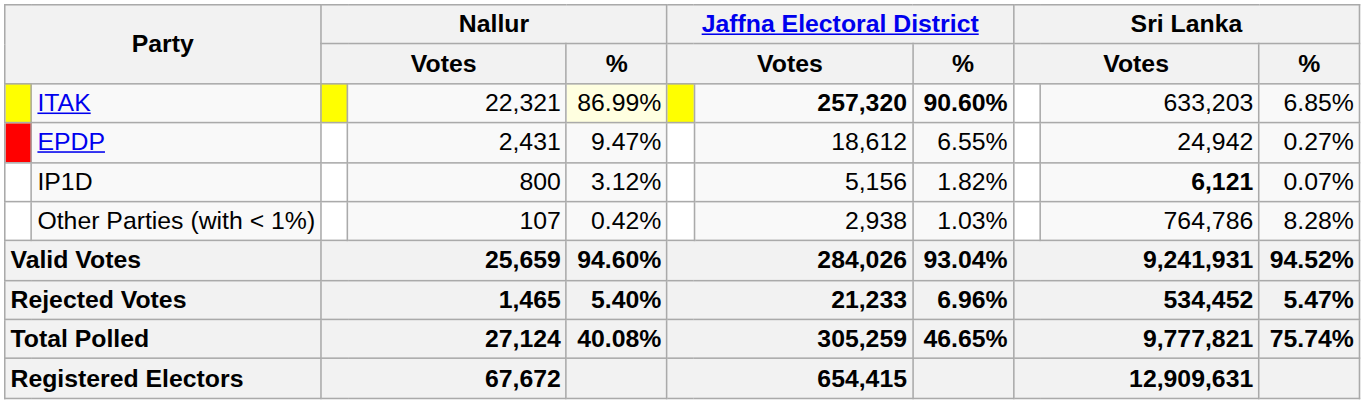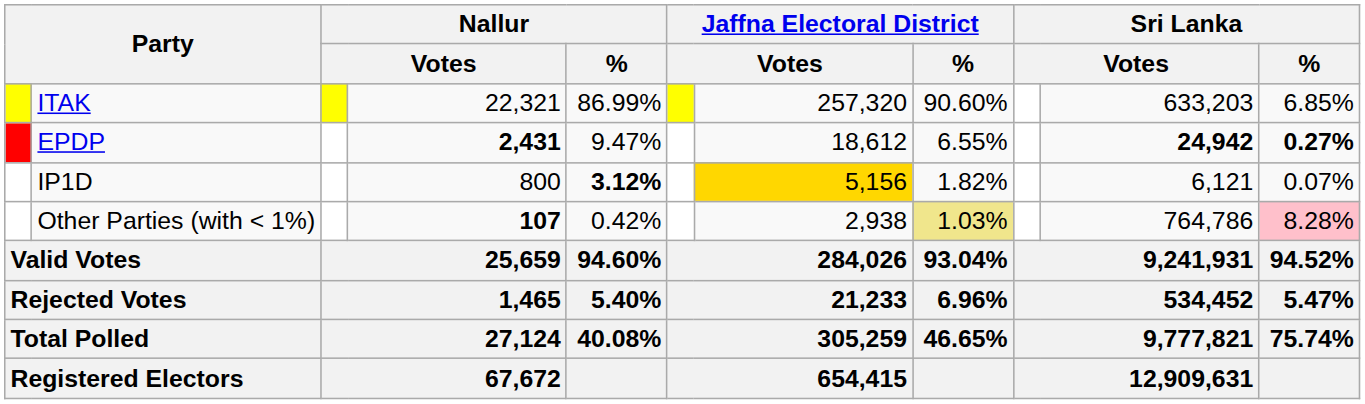(619, 102) lightyellow background -> (619, 102) no background
(862, 102) bold -> (862, 102) normal
(966, 102) bold -> (966, 102) normal
(530, 142) normal -> (530, 142) bold
(1215, 142) normal -> (1215, 142) bold
(1319, 142) normal -> (1319, 142) bold
(626, 181) normal -> (626, 181) bold
(876, 181) no background -> (876, 181) gold background
(1222, 181) bold -> (1222, 181) normal
(540, 220) normal -> (540, 220) bold
(972, 220) no background -> (972, 220) khaki background
(1319, 220) no background -> (1319, 220) pink background
